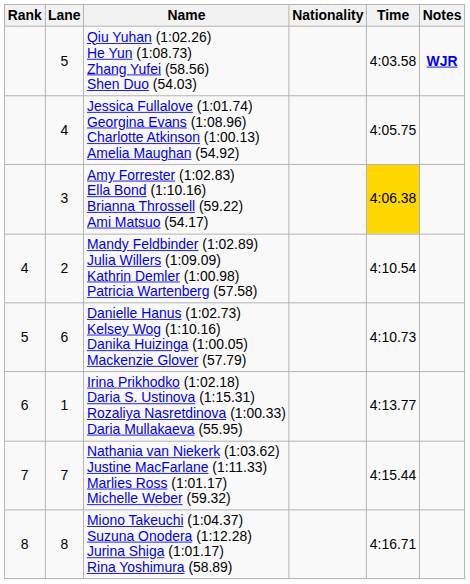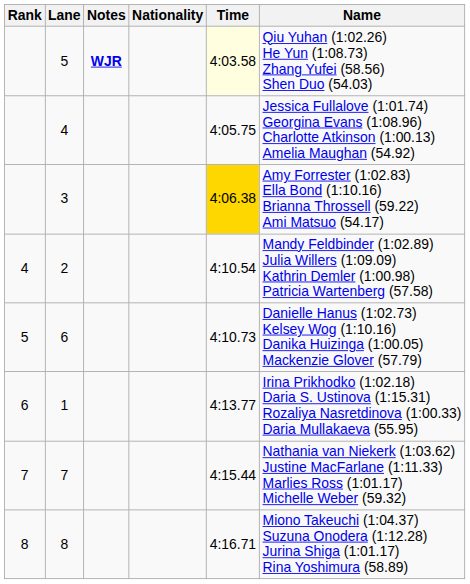columns swapped: (186, 15) <-> (442, 15)
(393, 61) no background -> (233, 61) lightyellow background
